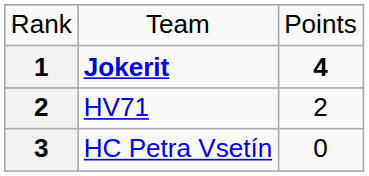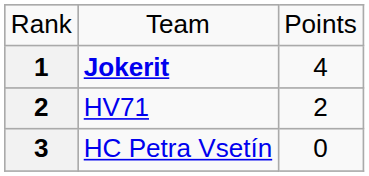(320, 66) bold -> (320, 66) normal
